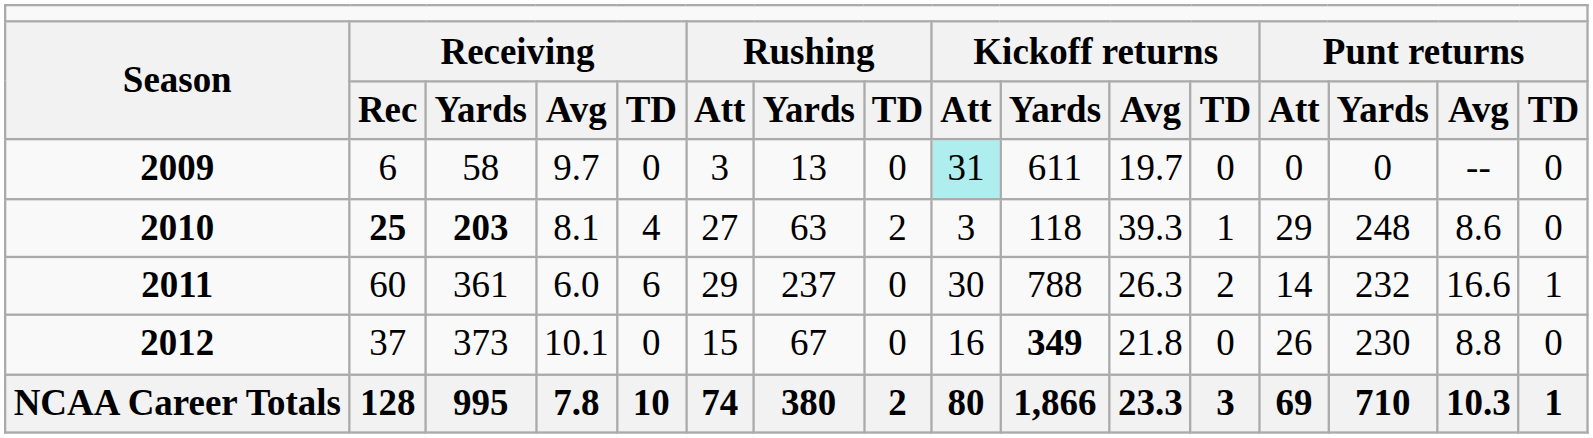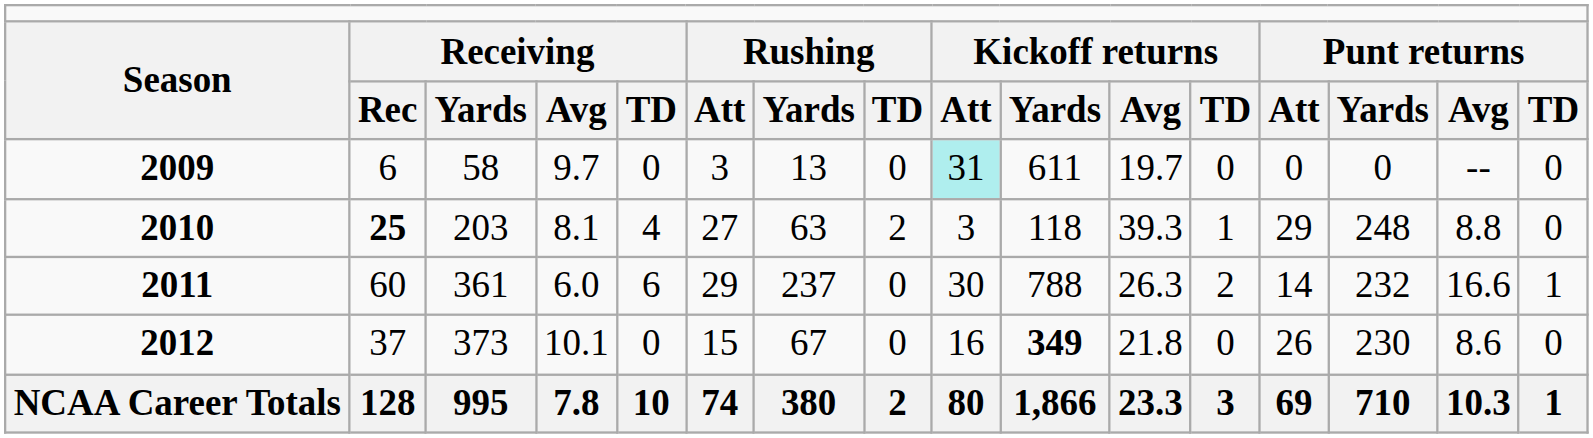(481, 226) bold -> (481, 226) normal
(1478, 226) 8.6 -> (1478, 226) 8.8
(1478, 343) 8.8 -> (1478, 343) 8.6
